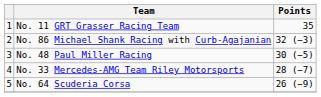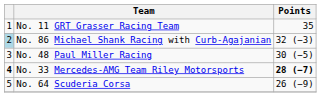(9, 41) no background -> (9, 41) lightblue background
(9, 70) normal -> (9, 70) bold
(295, 70) normal -> (295, 70) bold
